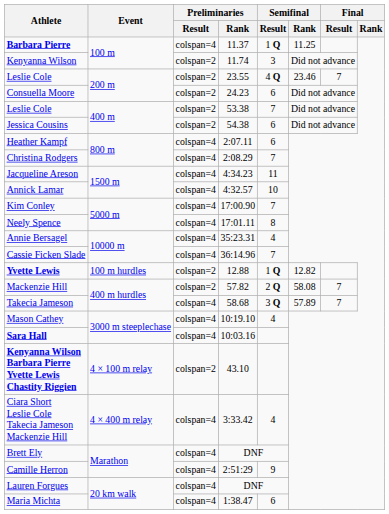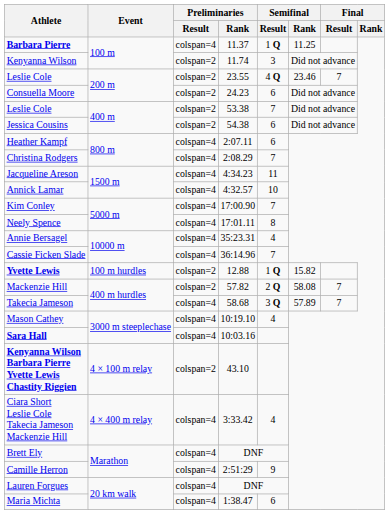(305, 271) 12.82 -> (305, 271) 15.82
